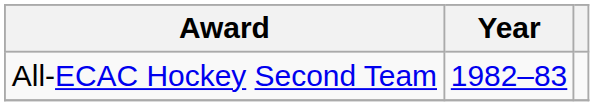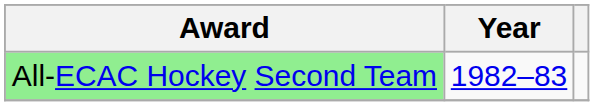(224, 75) no background -> (224, 75) lightgreen background
